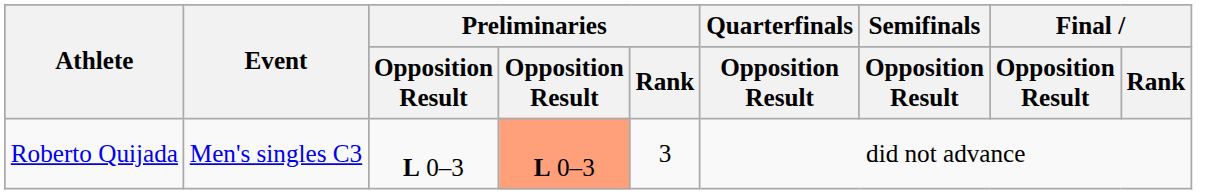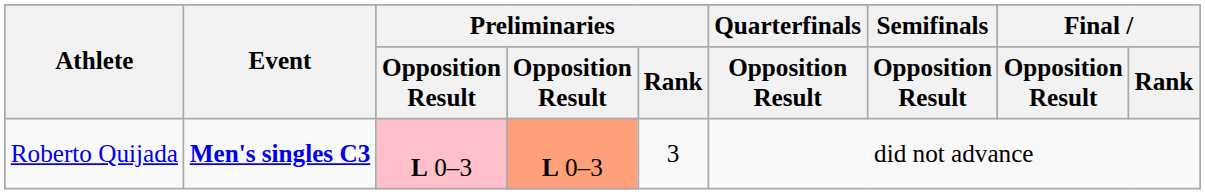(276, 153) normal -> (280, 153) bold
(434, 168) no background -> (442, 168) pink background
